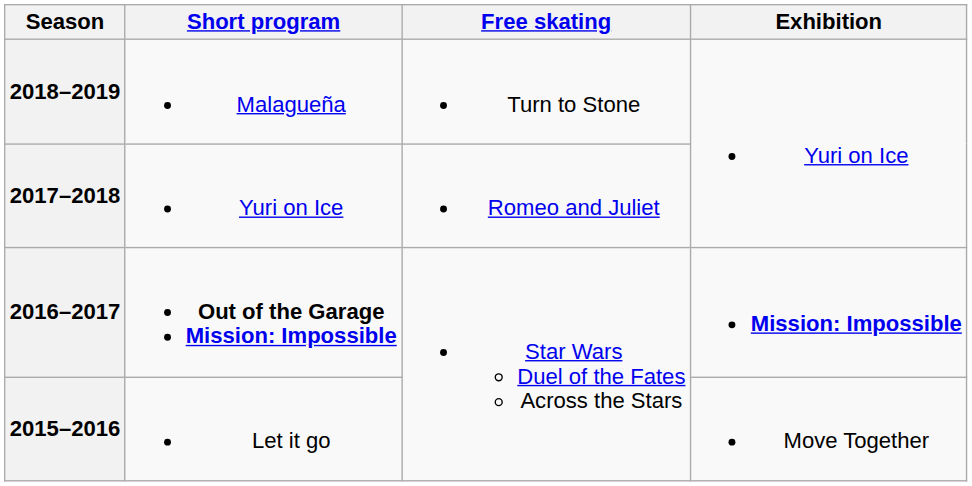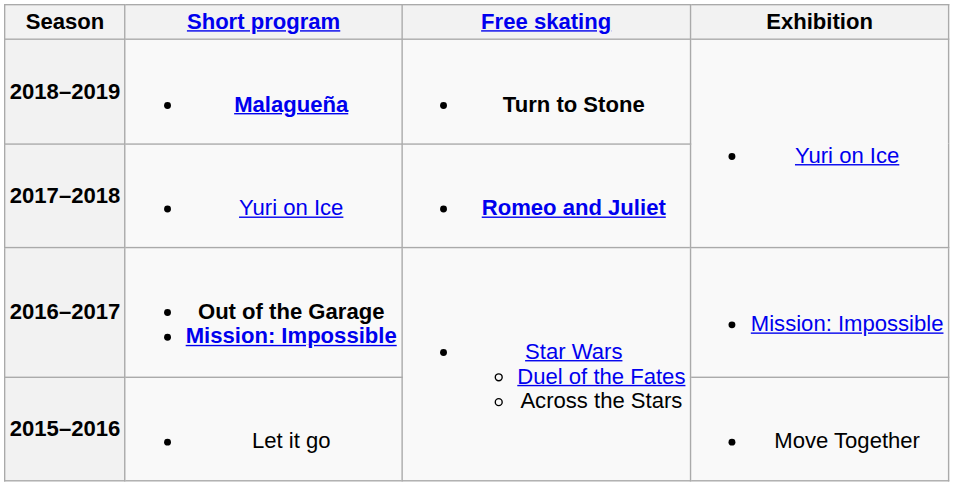(264, 104) normal -> (264, 104) bold
(546, 104) normal -> (546, 104) bold
(546, 208) normal -> (546, 208) bold
(829, 325) bold -> (820, 325) normal
